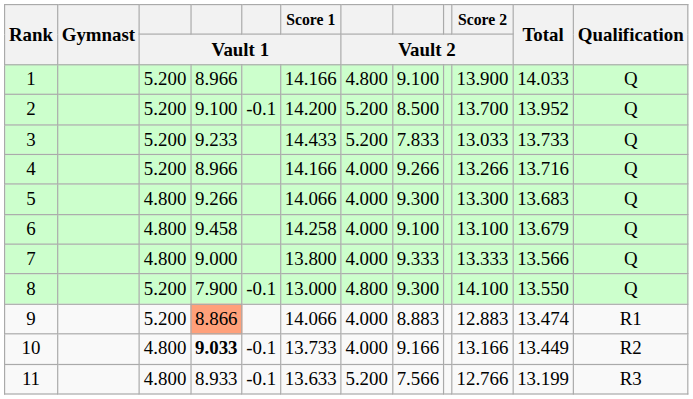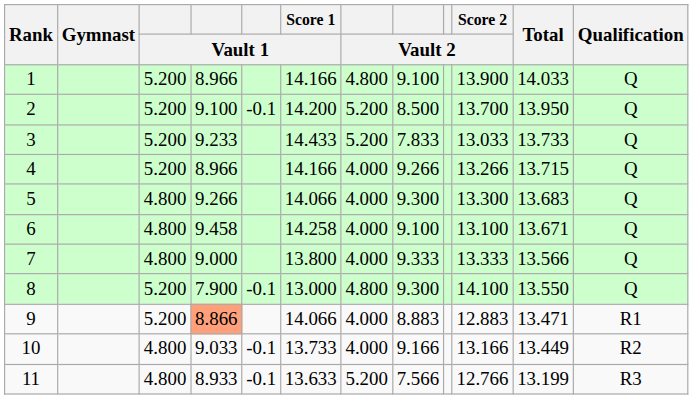(543, 109) 13.952 -> (543, 109) 13.950
(543, 169) 13.716 -> (543, 169) 13.715
(543, 229) 13.679 -> (543, 229) 13.671
(543, 318) 13.474 -> (543, 318) 13.471
(216, 348) bold -> (216, 348) normal
